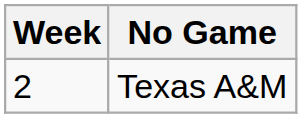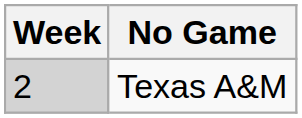(22, 86) no background -> (22, 86) lightgrey background
